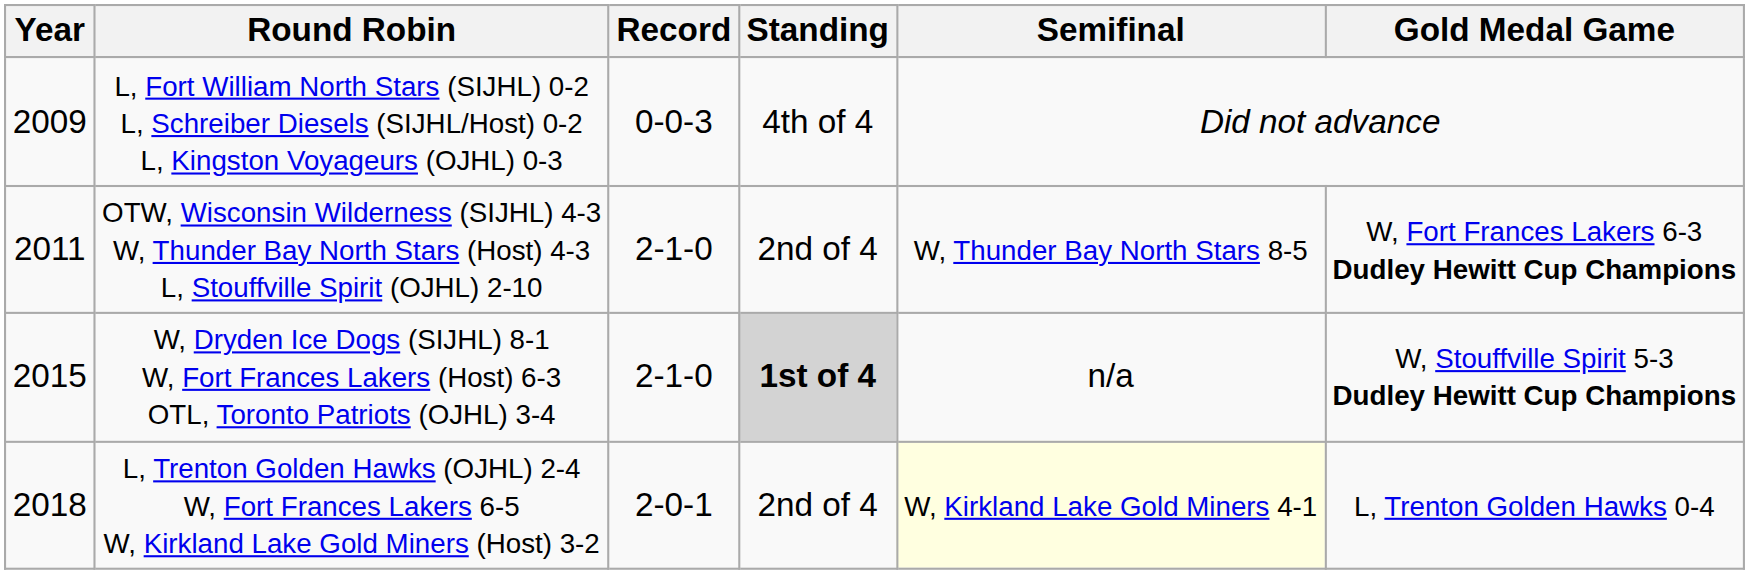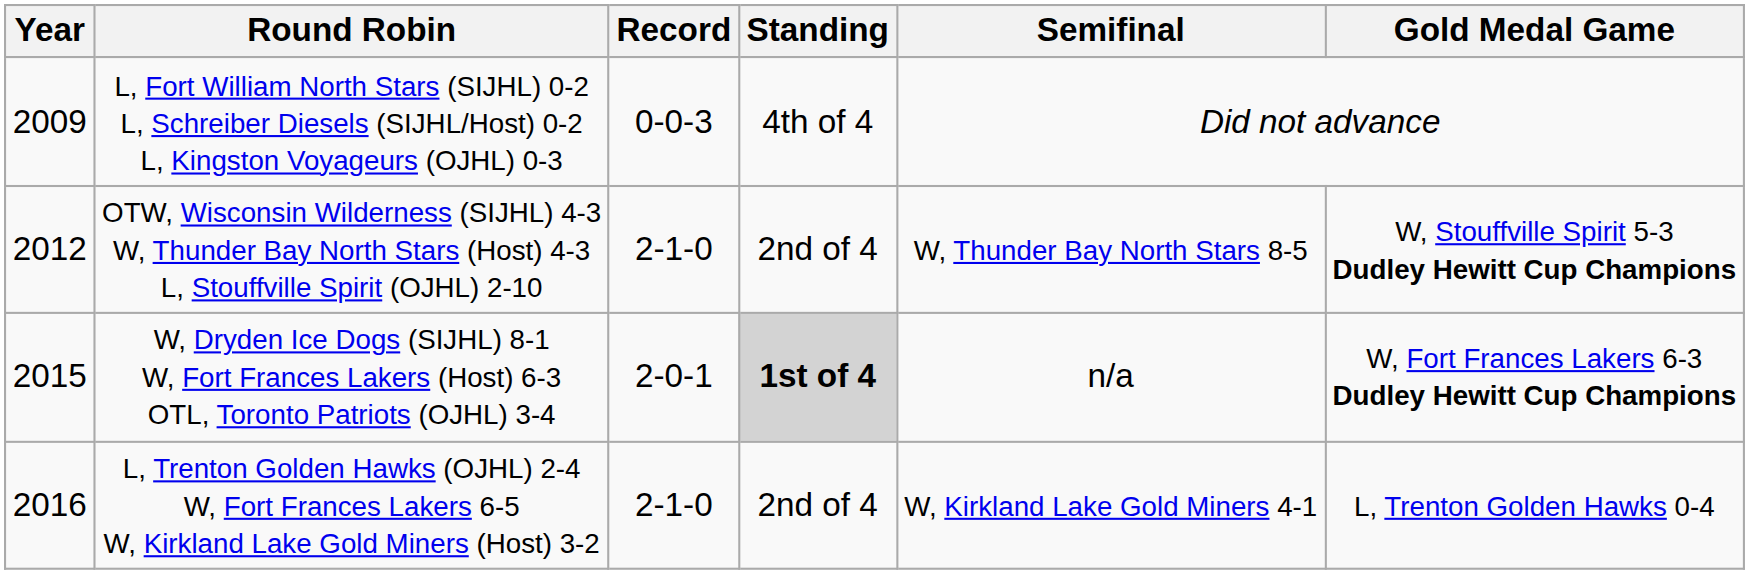(50, 248) 2011 -> (50, 248) 2012
(1534, 250) W, Fort Frances Lakers 6-3 Dudley Hewitt Cup Champions -> (1534, 250) W, Stouffville Spirit 5-3 Dudley Hewitt Cup Champions
(674, 376) 2-1-0 -> (674, 376) 2-0-1
(1534, 378) W, Stouffville Spirit 5-3 Dudley Hewitt Cup Champions -> (1534, 378) W, Fort Frances Lakers 6-3 Dudley Hewitt Cup Champions
(50, 504) 2018 -> (50, 504) 2016
(674, 504) 2-0-1 -> (674, 504) 2-1-0
(1111, 506) lightyellow background -> (1111, 506) no background
